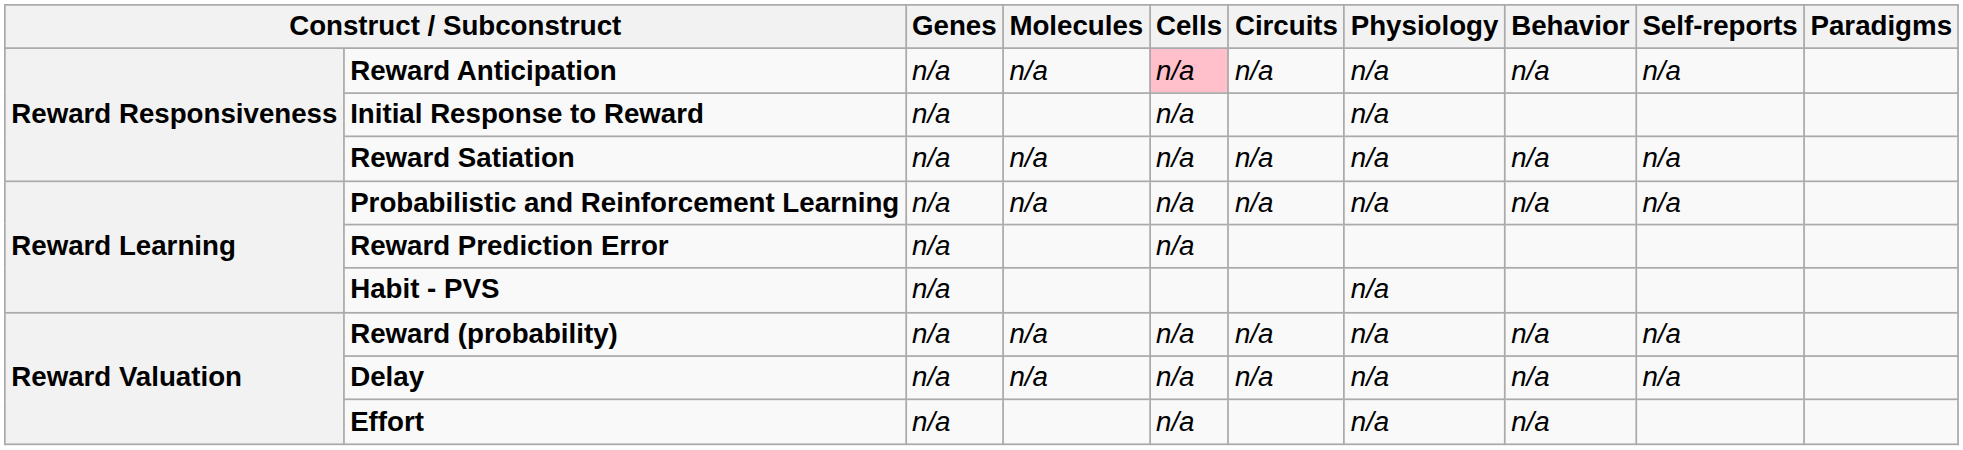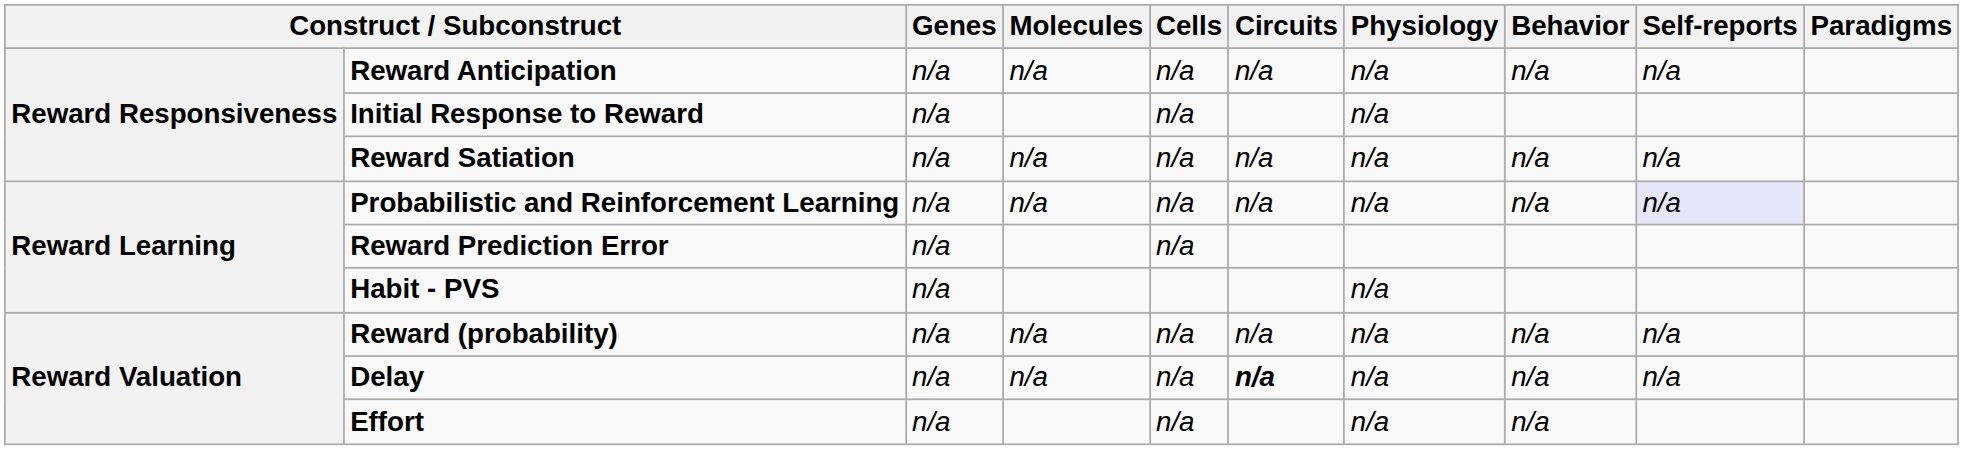(1175, 70) pink background -> (1175, 70) no background
(1662, 202) no background -> (1662, 202) lavender background
(1254, 377) normal -> (1255, 377) bold
